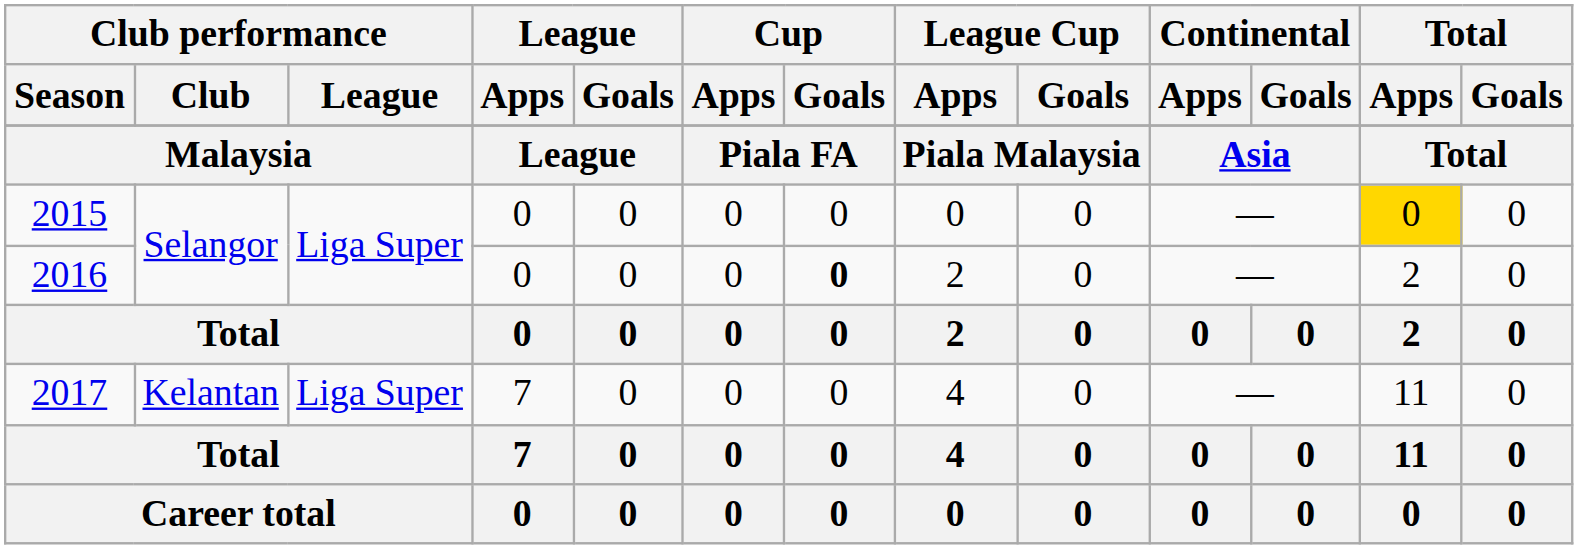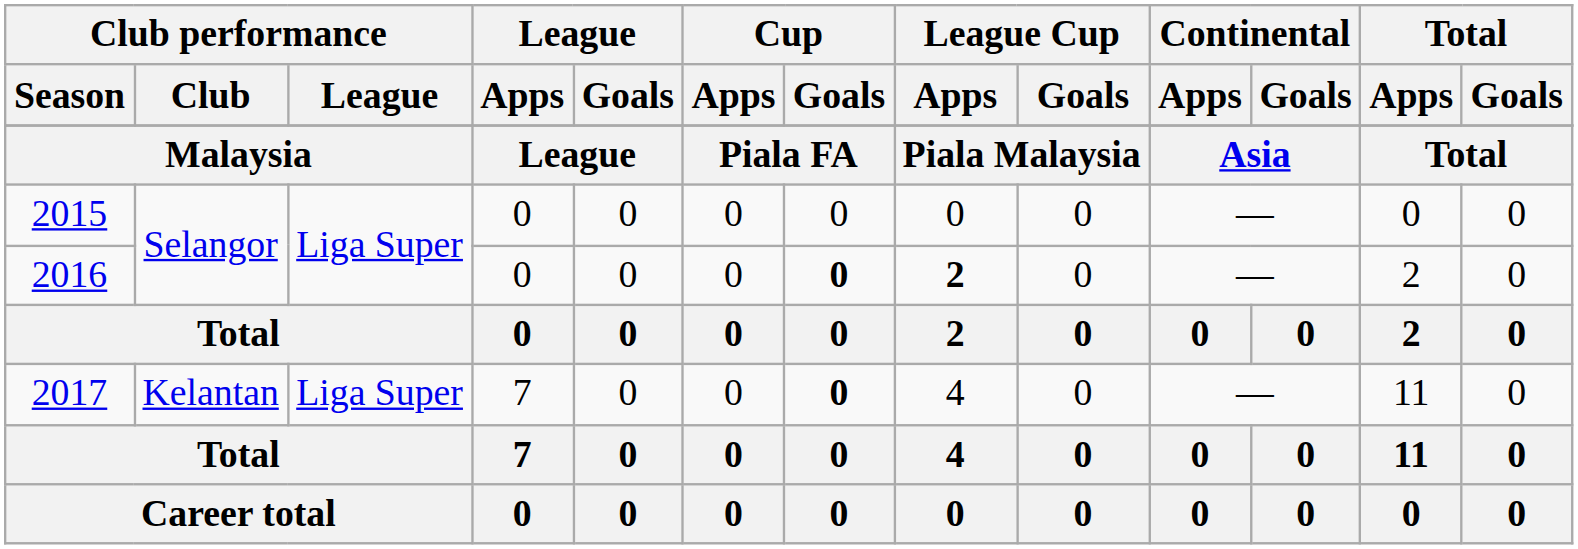(1411, 214) gold background -> (1411, 214) no background
(955, 273) normal -> (955, 273) bold
(839, 393) normal -> (839, 393) bold
